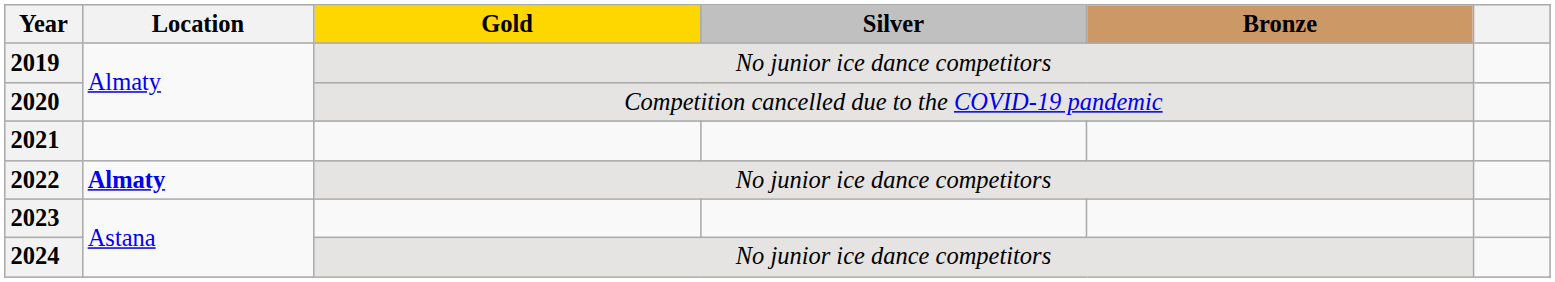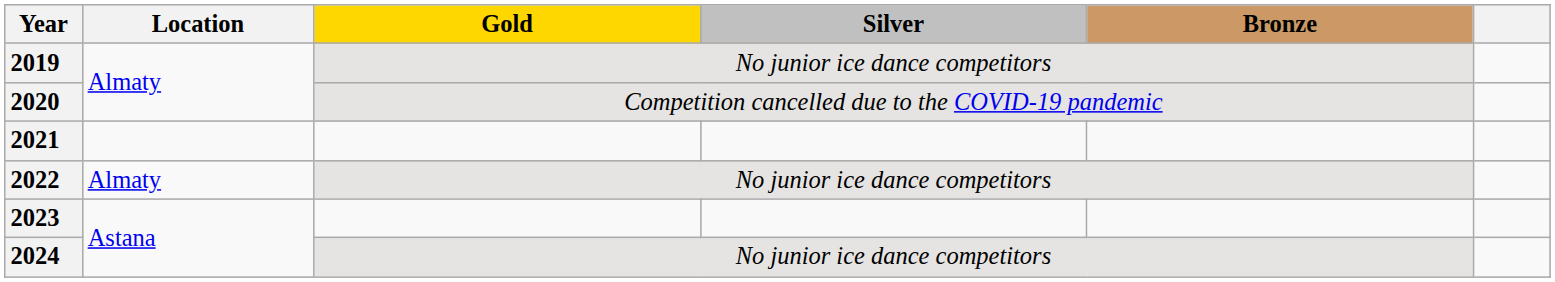(126, 179) bold -> (124, 179) normal
